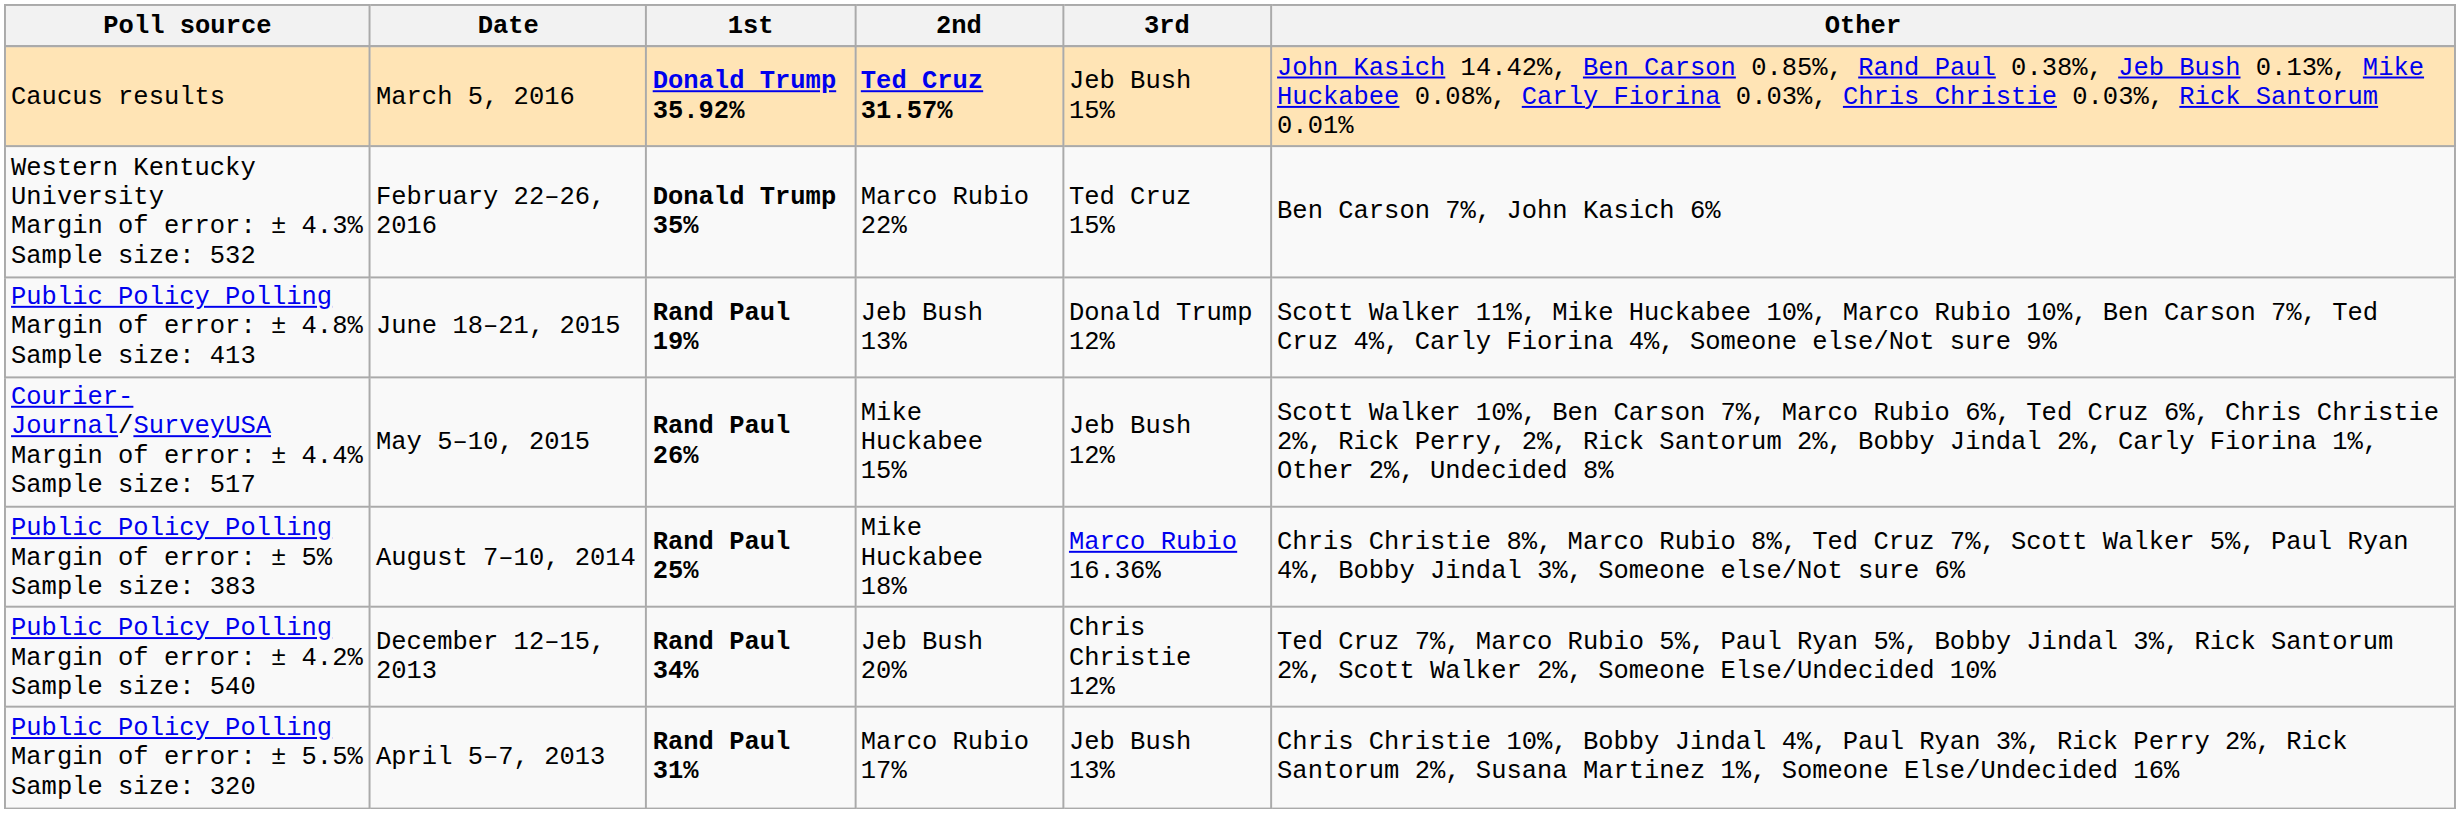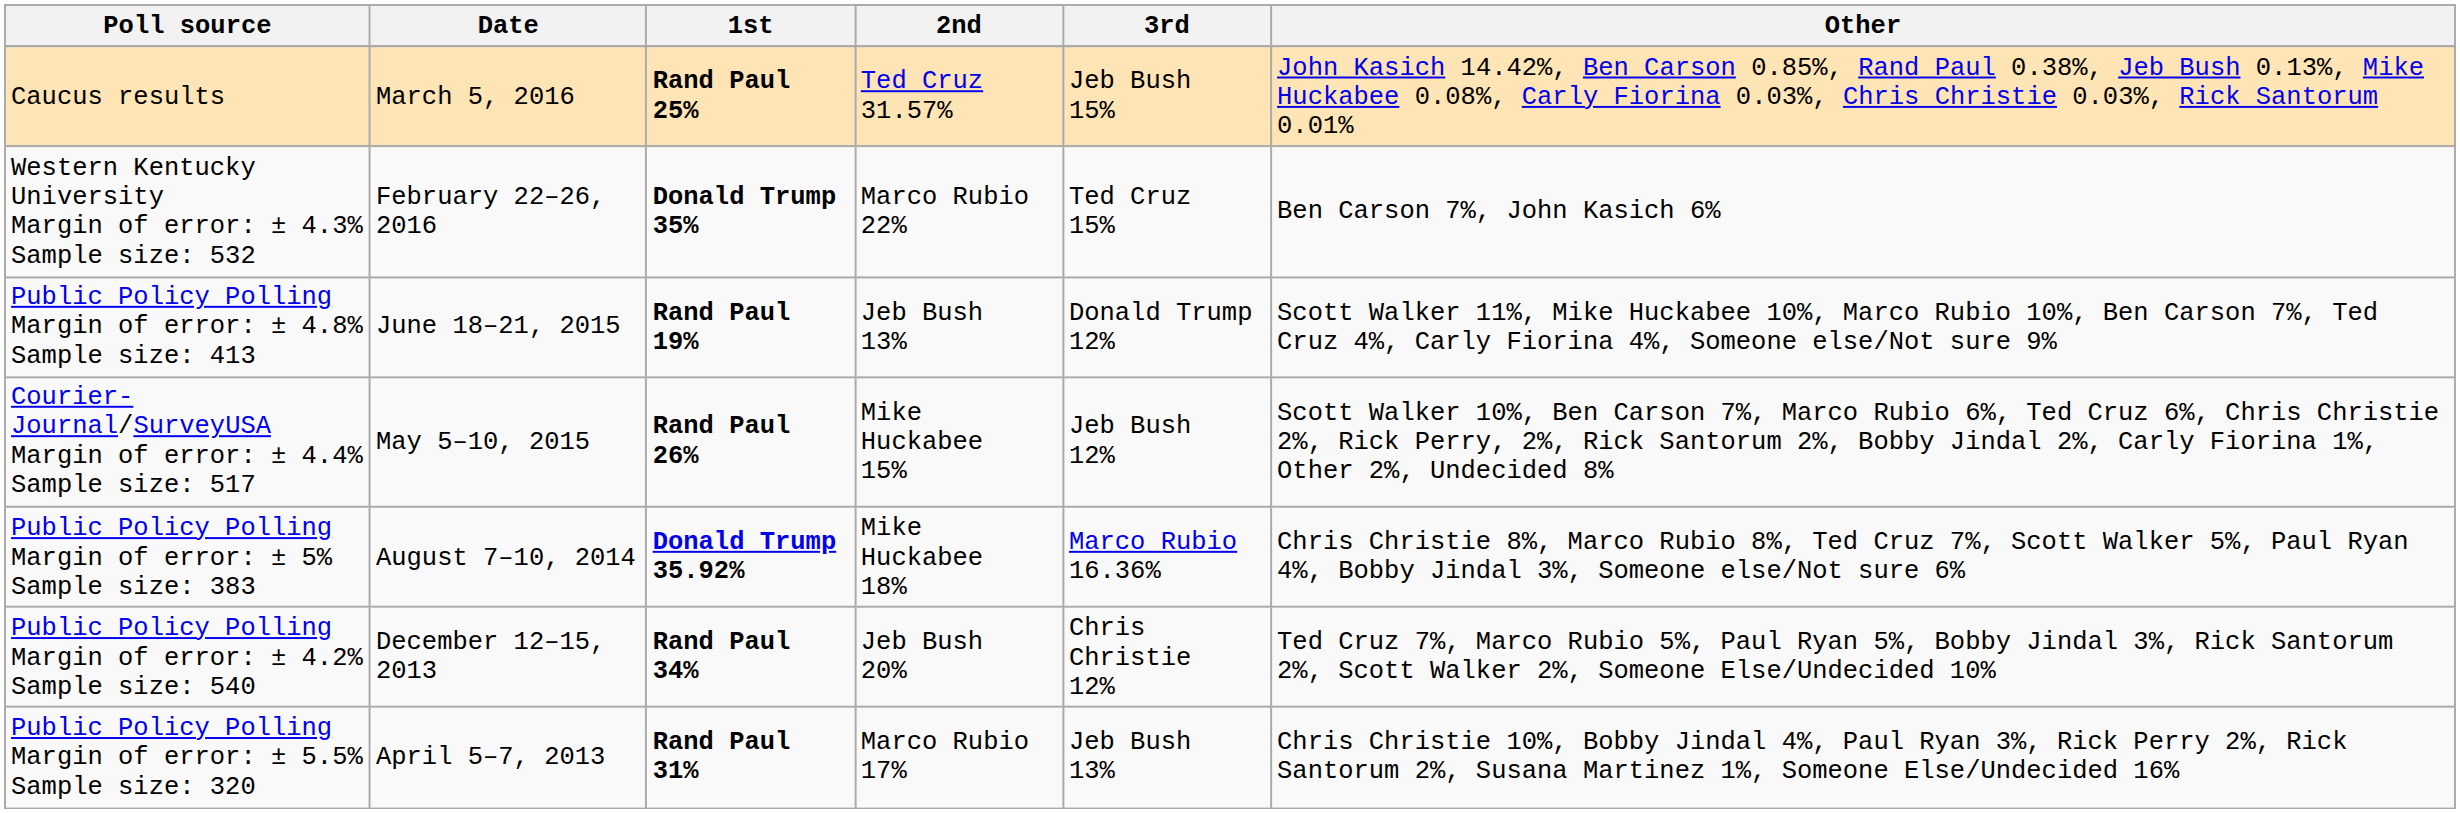(744, 97) Donald Trump 35.92% -> (722, 97) Rand Paul 25%
(922, 97) bold -> (922, 97) normal
(722, 557) Rand Paul 25% -> (744, 557) Donald Trump 35.92%
